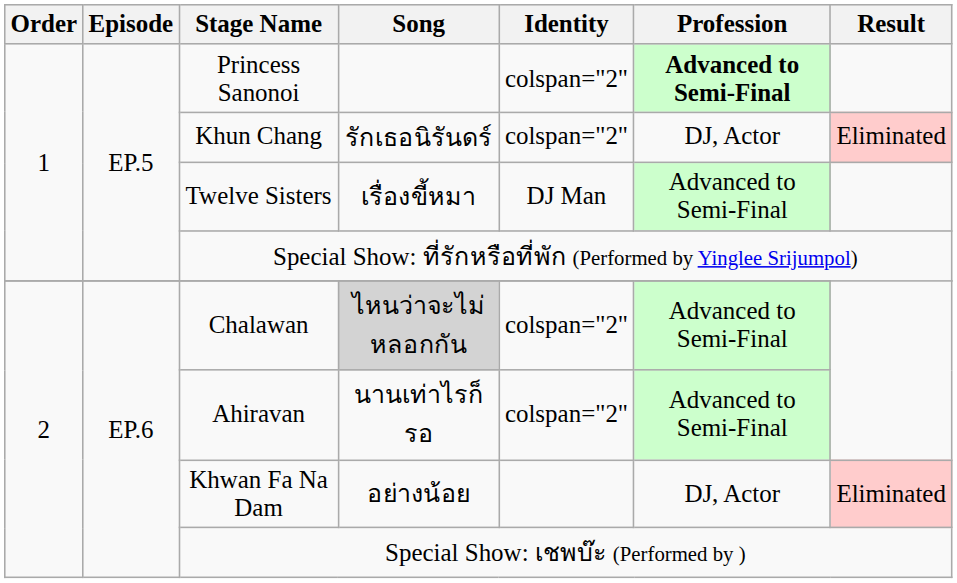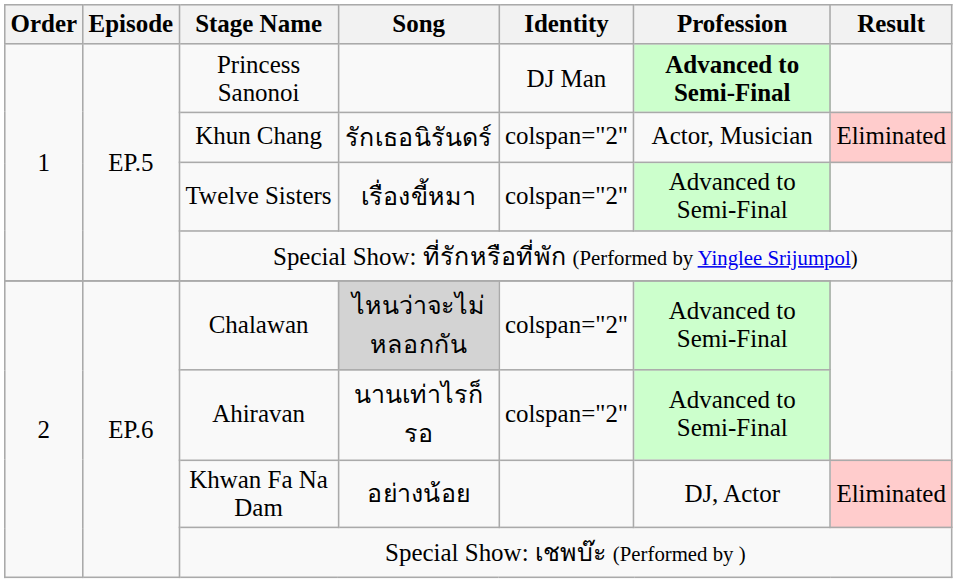(566, 77) colspan="2" -> (566, 77) DJ Man
(732, 137) DJ, Actor -> (732, 137) Actor, Musician
(566, 196) DJ Man -> (566, 196) colspan="2"
